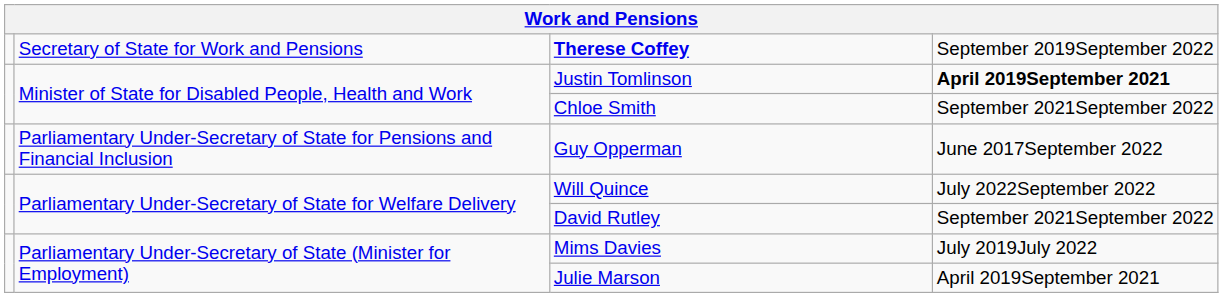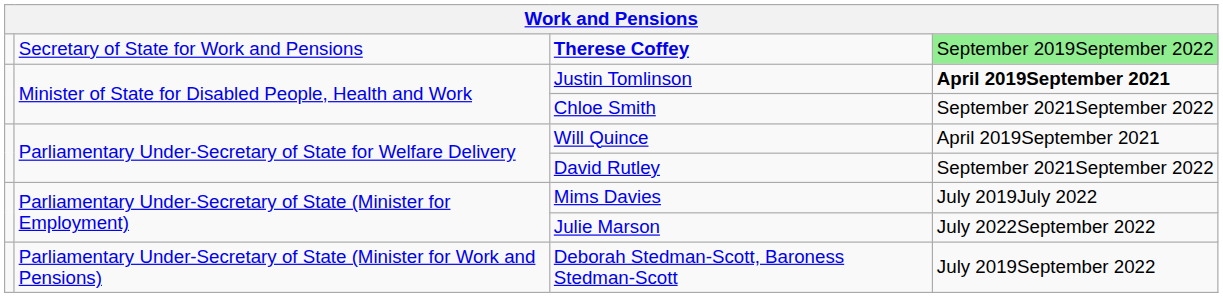(1075, 49) no background -> (1075, 49) lightgreen background
- row: (618, 148)
(1046, 188) July 2022September 2022 -> (1048, 138) April 2019September 2021
(1048, 277) April 2019September 2021 -> (1046, 227) July 2022September 2022
+ row: (699, 267)
